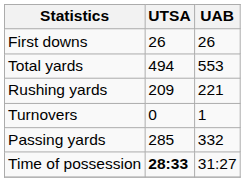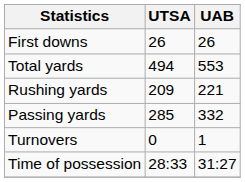rows swapped: (57, 139) <-> (43, 115)
(168, 164) bold -> (168, 164) normal
